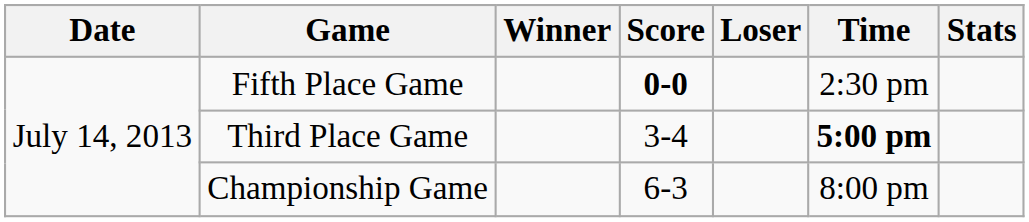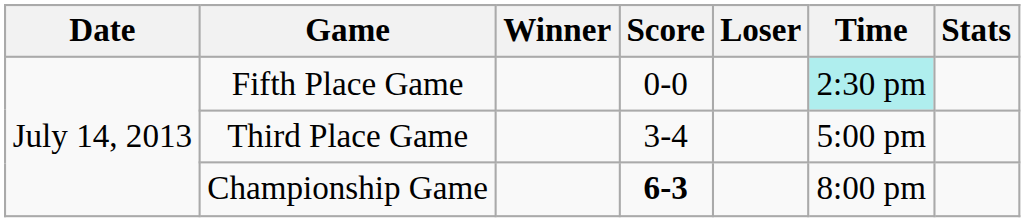(666, 83) bold -> (666, 83) normal
(874, 83) no background -> (871, 83) paleturquoise background
(874, 135) bold -> (871, 135) normal
(666, 188) normal -> (666, 188) bold
